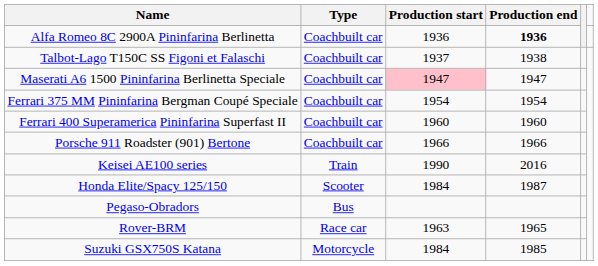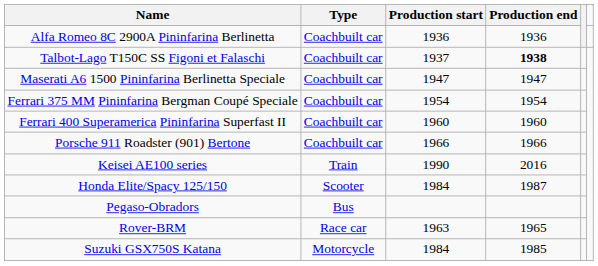(533, 36) bold -> (533, 36) normal
(533, 57) normal -> (533, 57) bold
(436, 79) pink background -> (436, 79) no background
